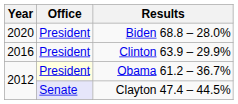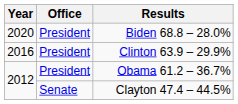(65, 71) lightyellow background -> (65, 71) no background
(58, 90) lavender background -> (58, 90) no background
